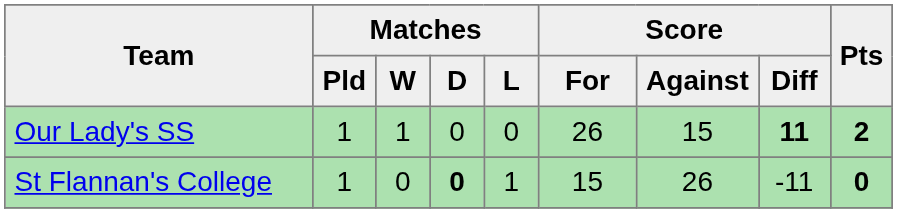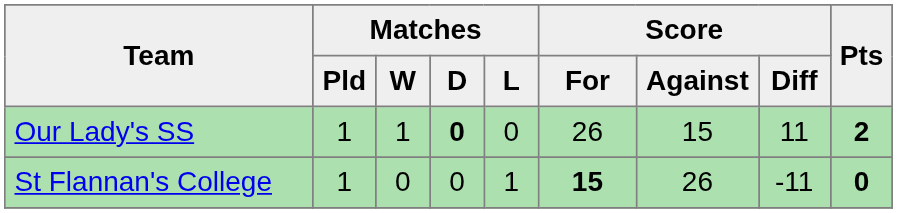(457, 131) normal -> (457, 131) bold
(794, 131) bold -> (794, 131) normal
(457, 182) bold -> (457, 182) normal
(587, 182) normal -> (587, 182) bold
